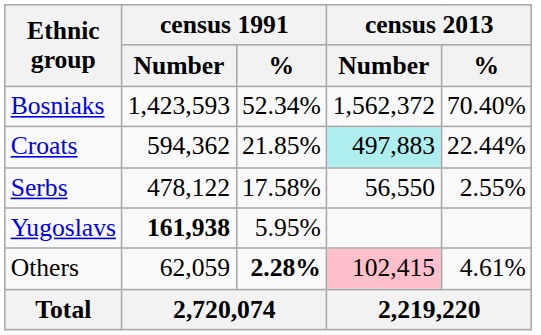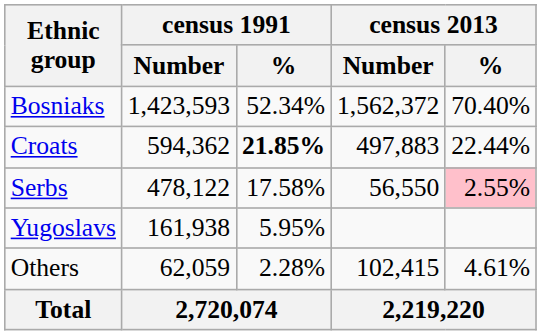(281, 146) normal -> (284, 146) bold
(393, 146) paleturquoise background -> (398, 146) no background
(493, 187) no background -> (497, 187) pink background
(189, 227) bold -> (189, 227) normal
(286, 268) bold -> (292, 268) normal
(393, 268) pink background -> (398, 268) no background
